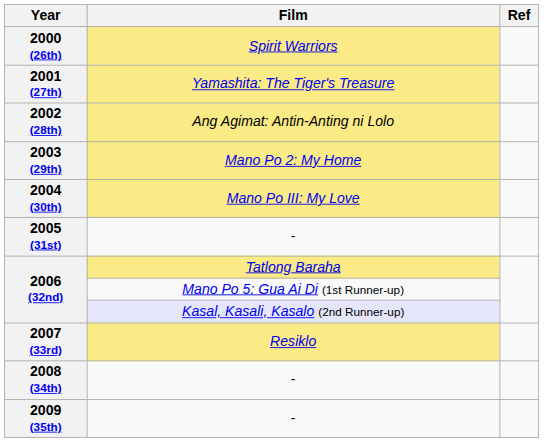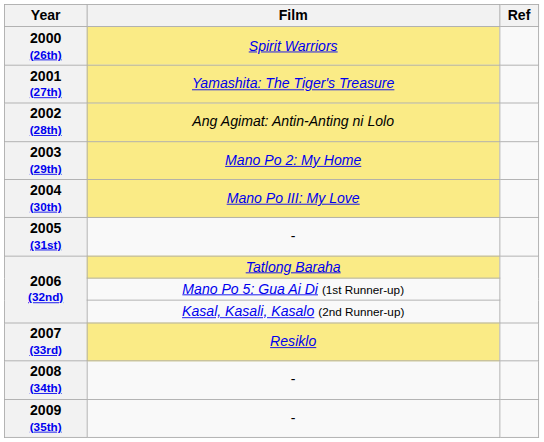(293, 311) lavender background -> (293, 311) no background
